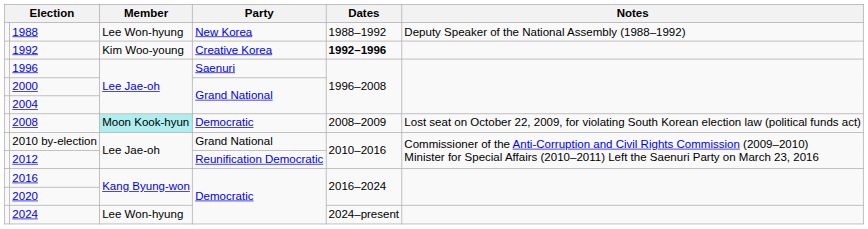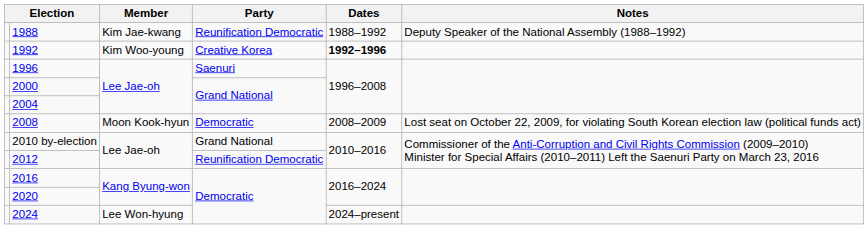(143, 31) Lee Won-hyung -> (142, 31) Kim Jae-kwang
(224, 31) New Korea -> (259, 31) Reunification Democratic
(146, 123) paleturquoise background -> (146, 123) no background
